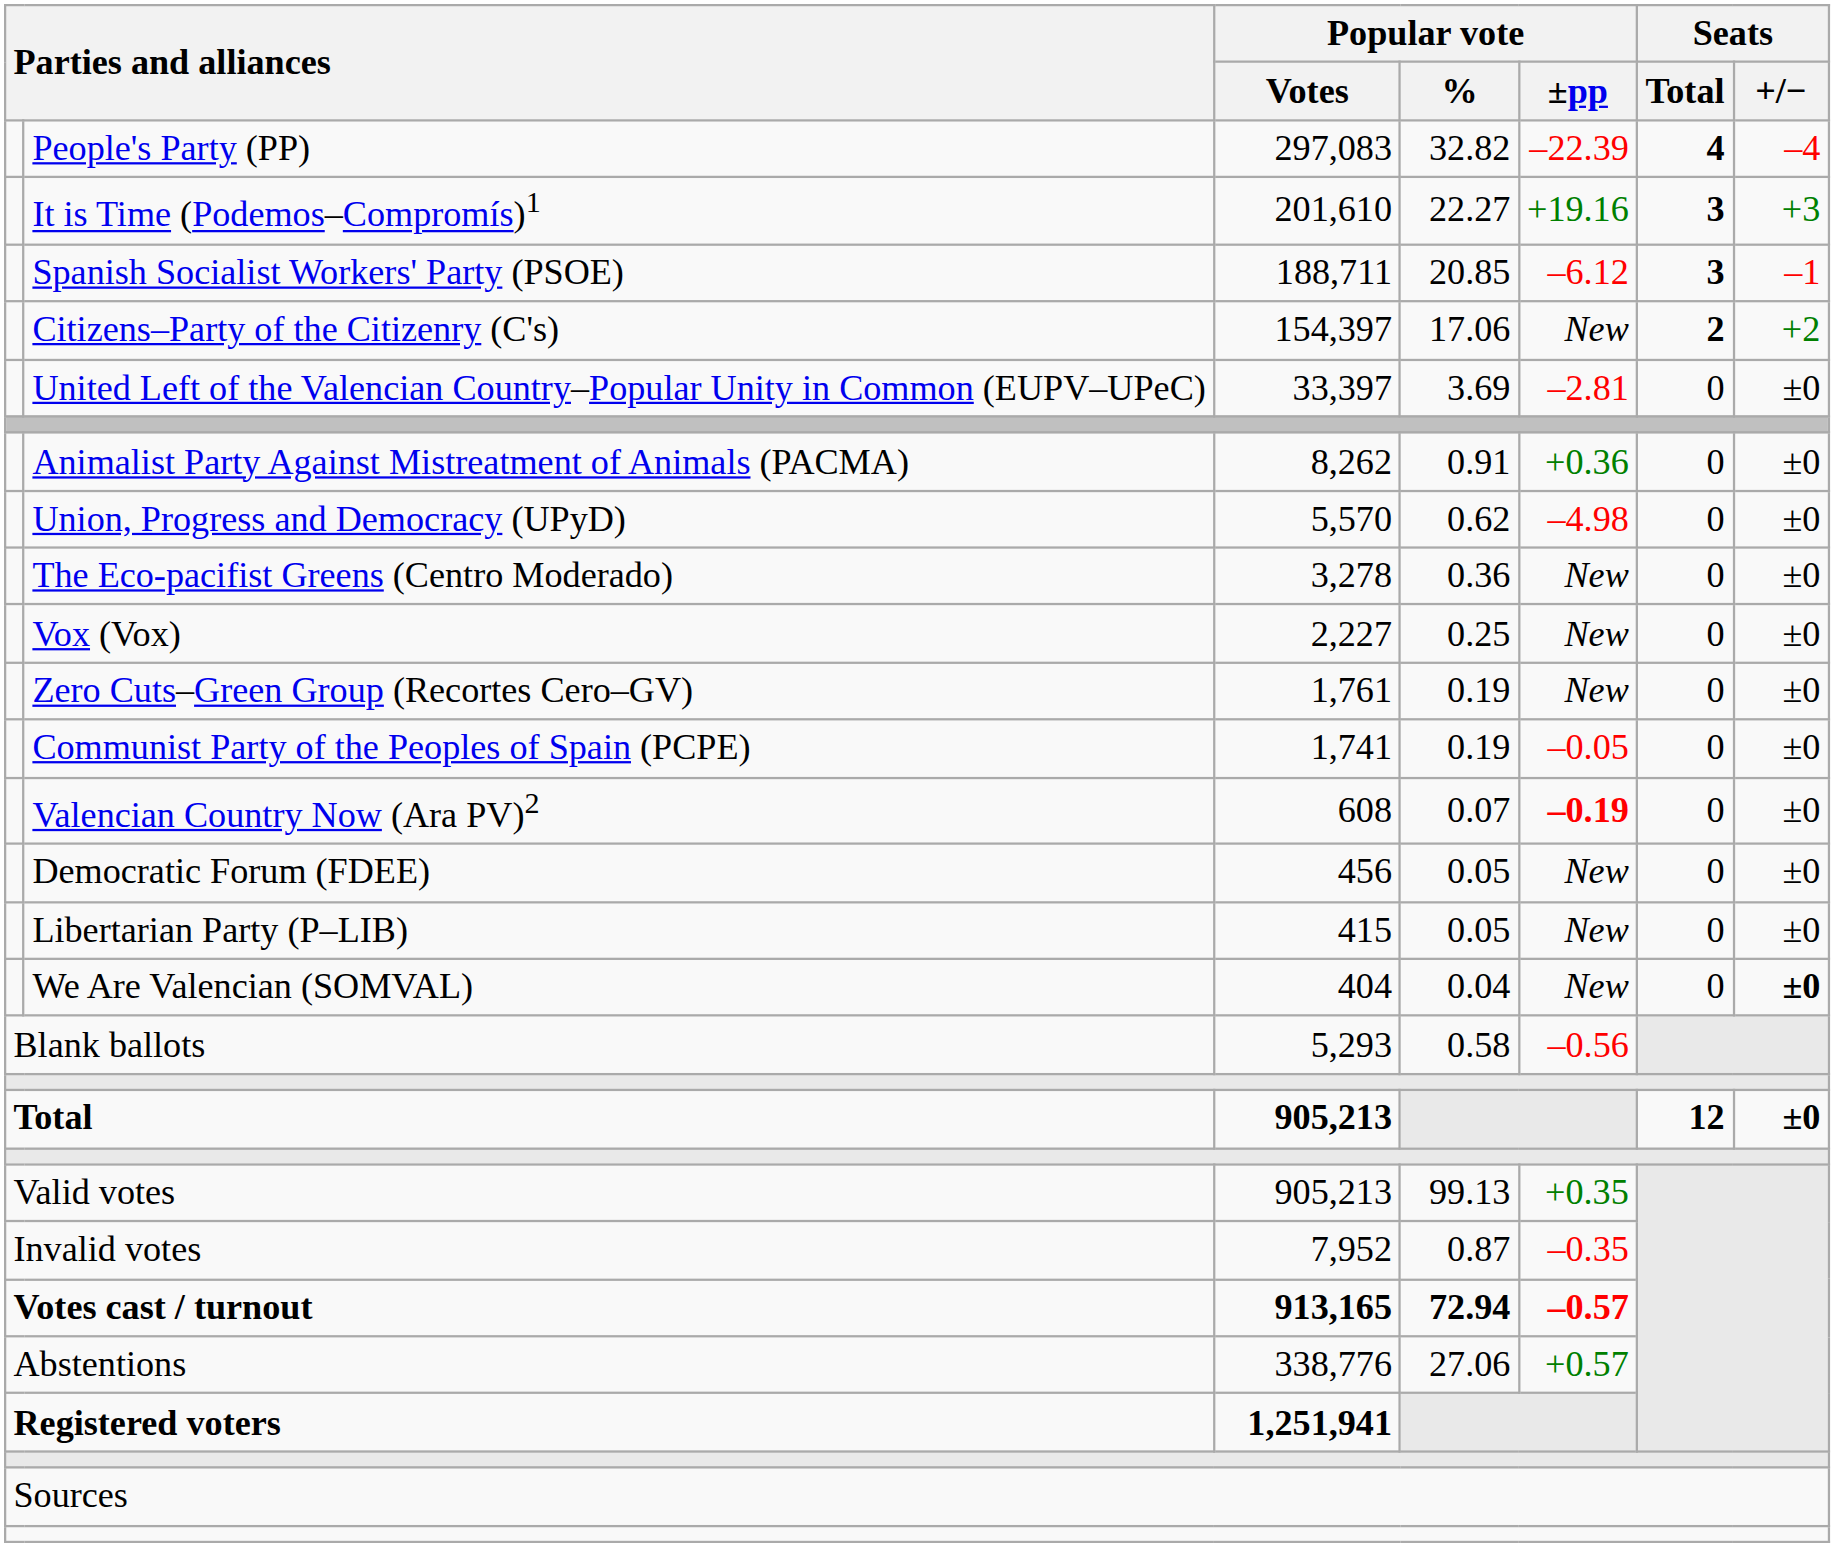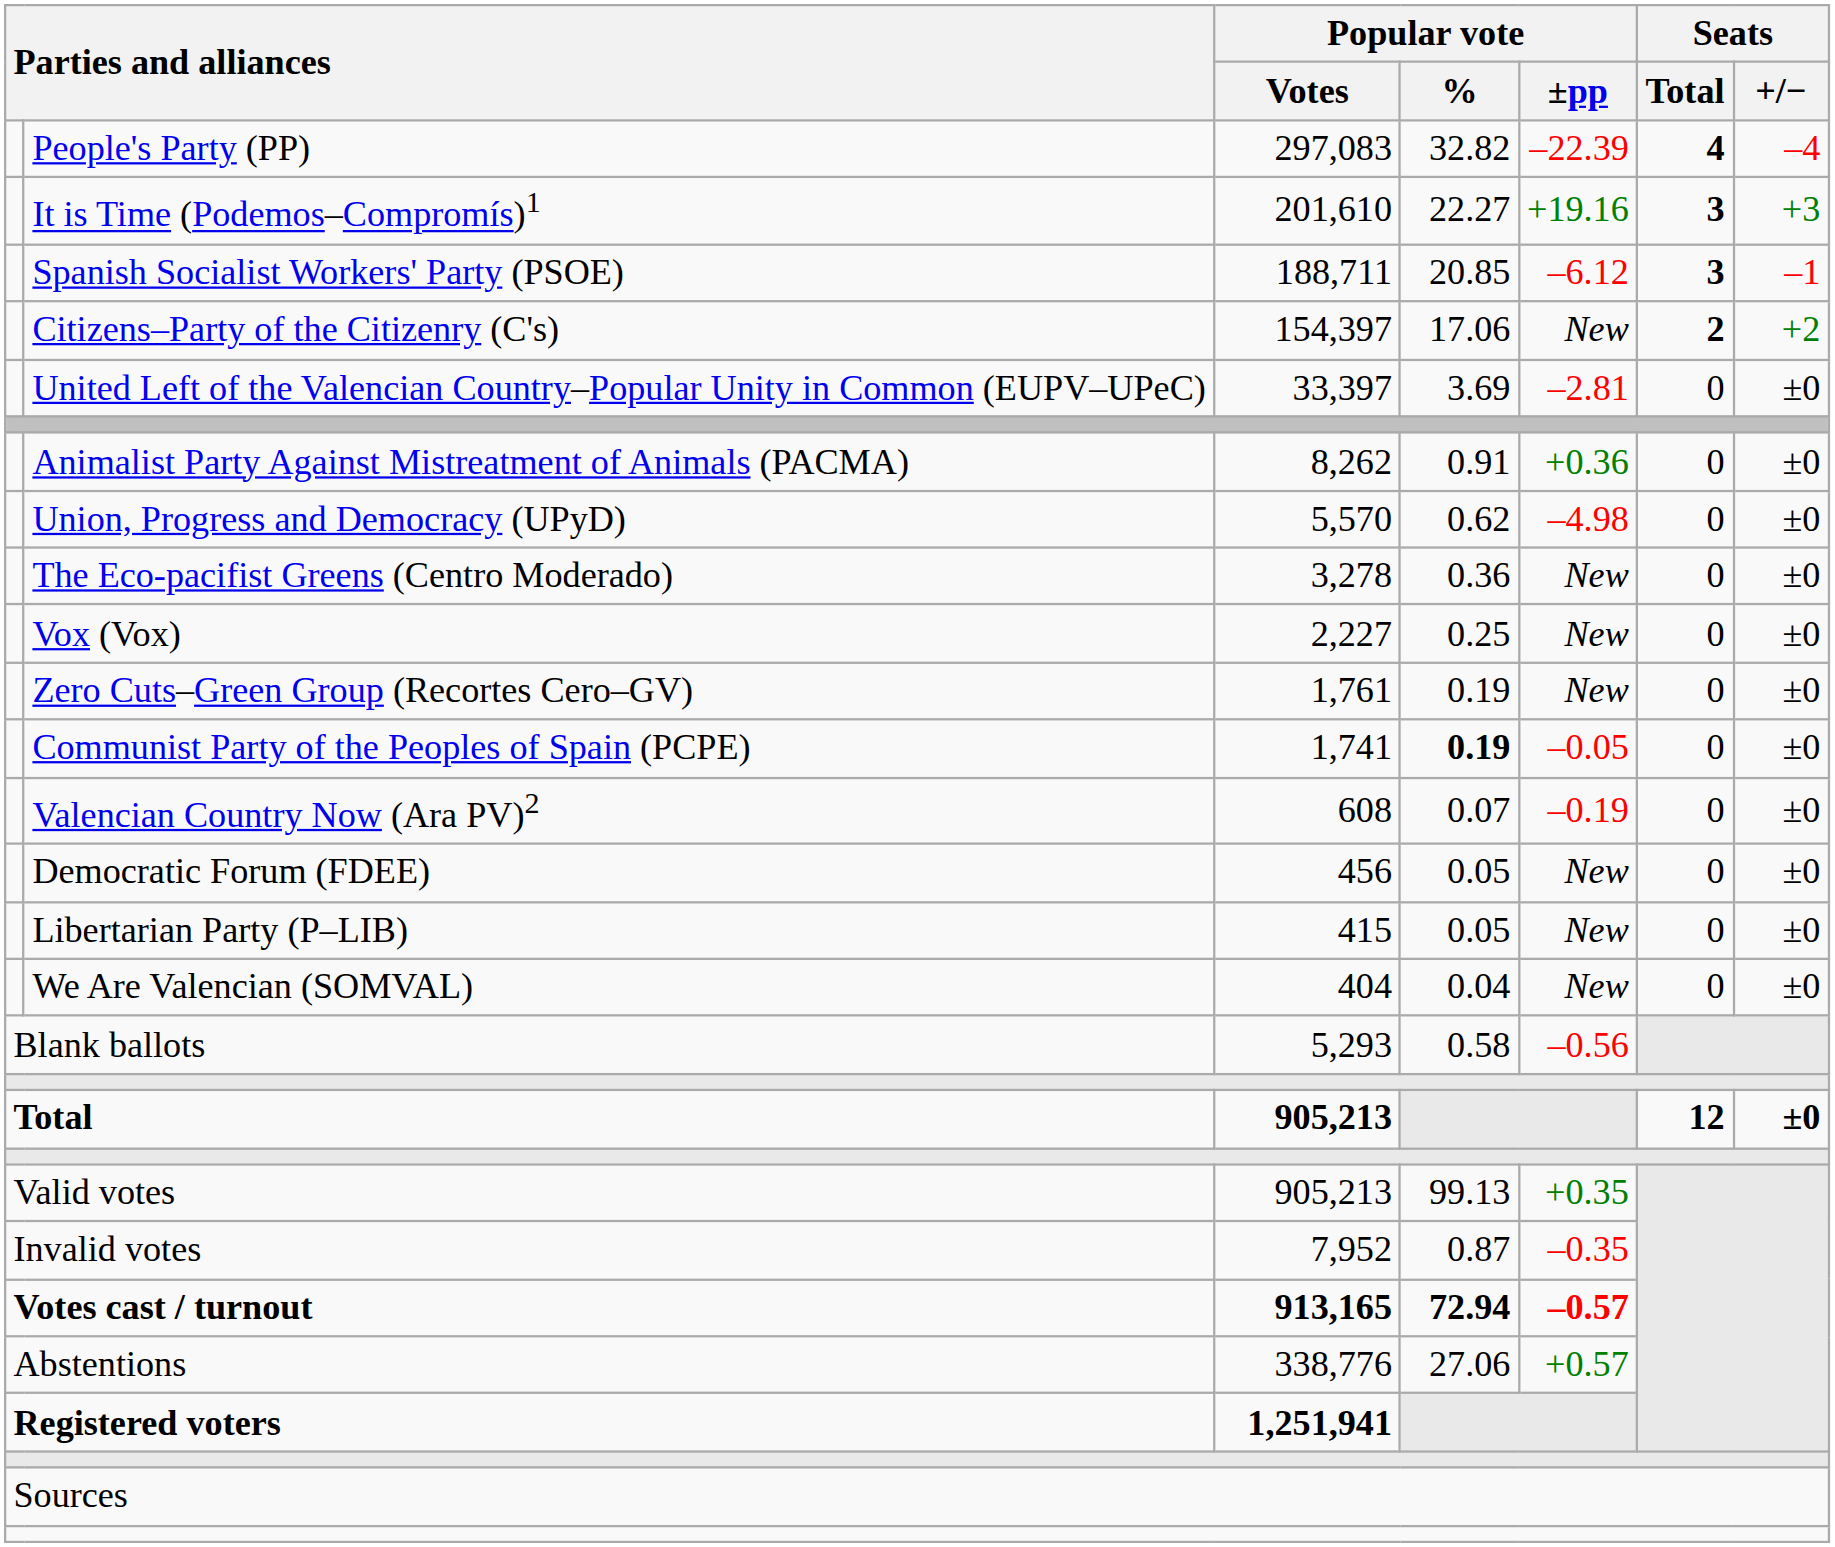(1479, 747) normal -> (1479, 747) bold
(1588, 810) bold -> (1588, 810) normal
(1801, 986) bold -> (1801, 986) normal
